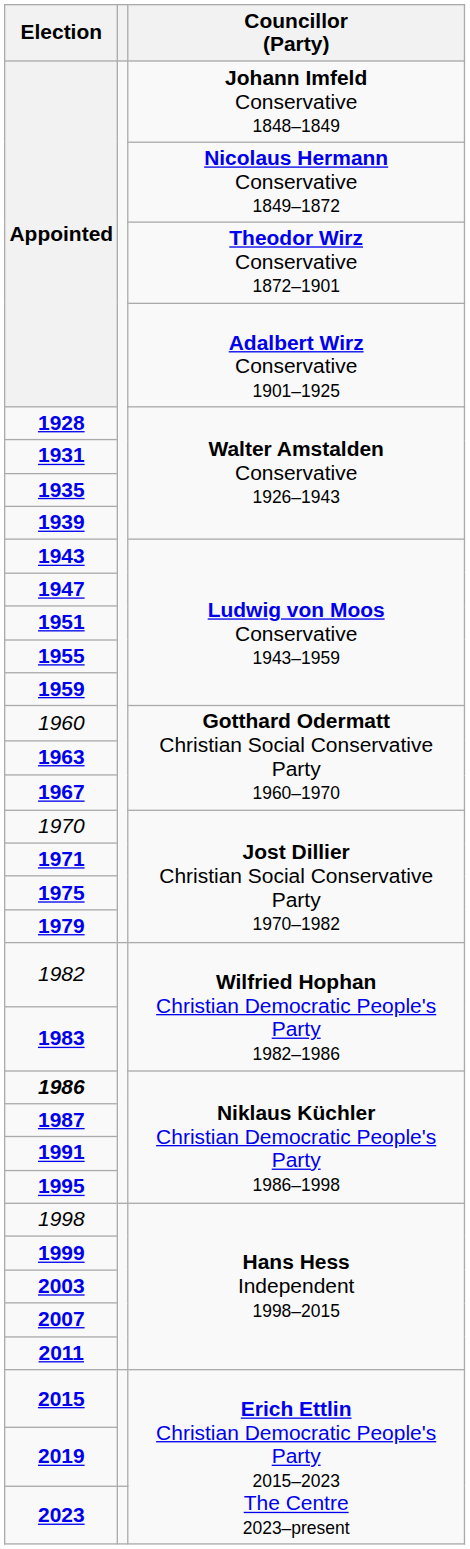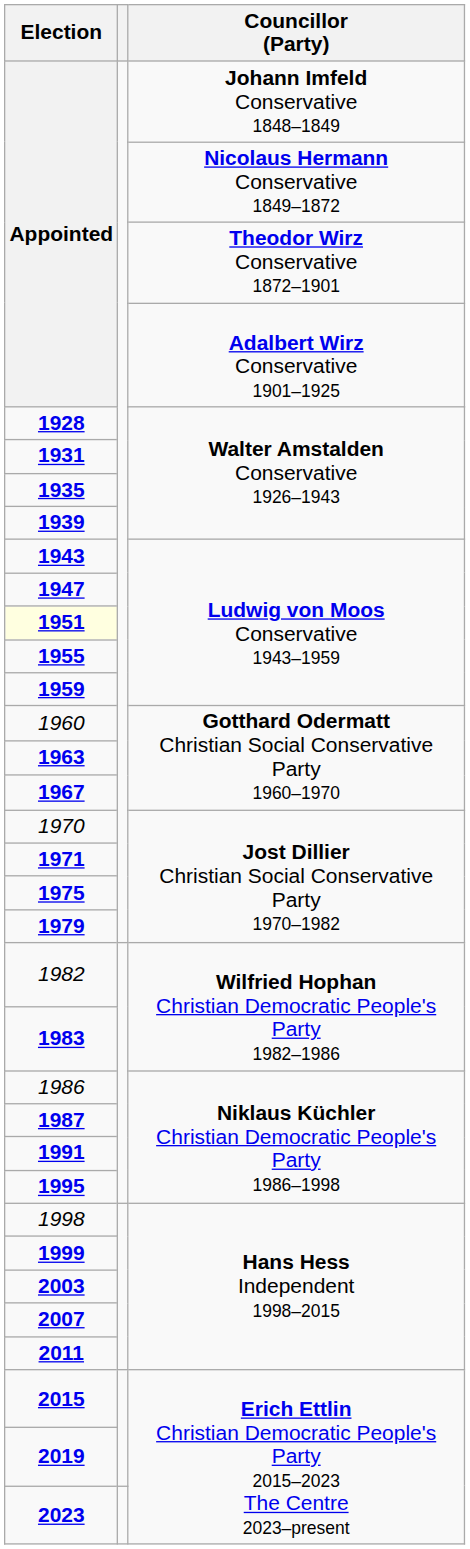(61, 622) no background -> (61, 622) lightyellow background
(61, 1086) bold -> (61, 1086) normal
